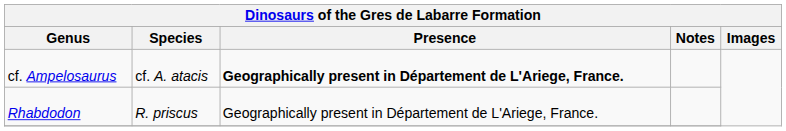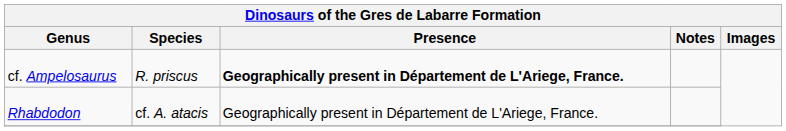(172, 76) cf. A. atacis -> (166, 76) R. priscus
(166, 114) R. priscus -> (172, 114) cf. A. atacis
